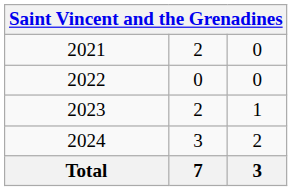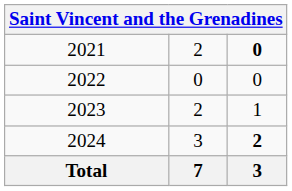(257, 49) normal -> (257, 49) bold
(257, 140) normal -> (257, 140) bold
